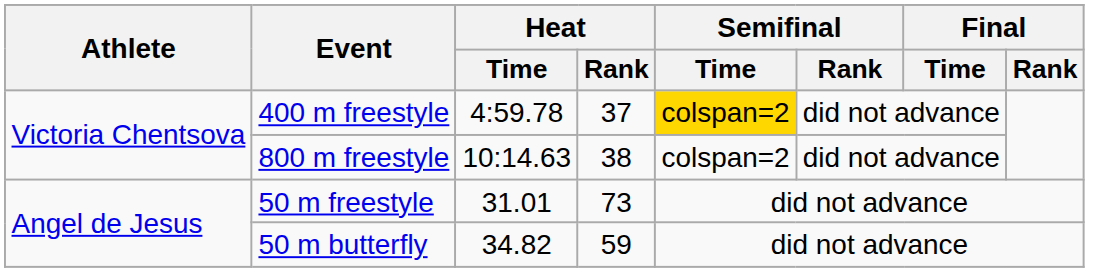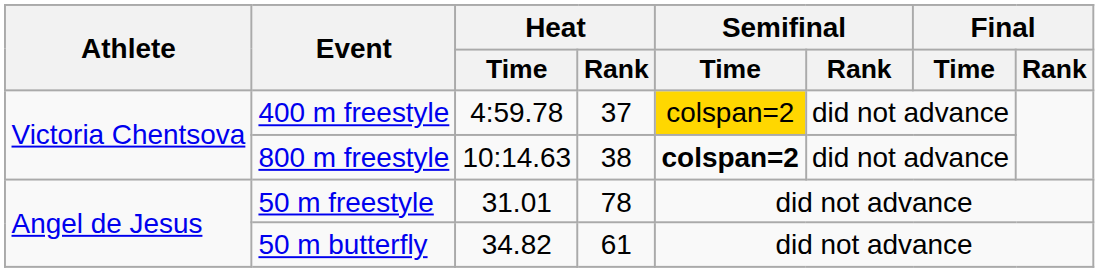(726, 157) normal -> (730, 157) bold
(616, 201) 73 -> (616, 201) 78
(616, 246) 59 -> (616, 246) 61
